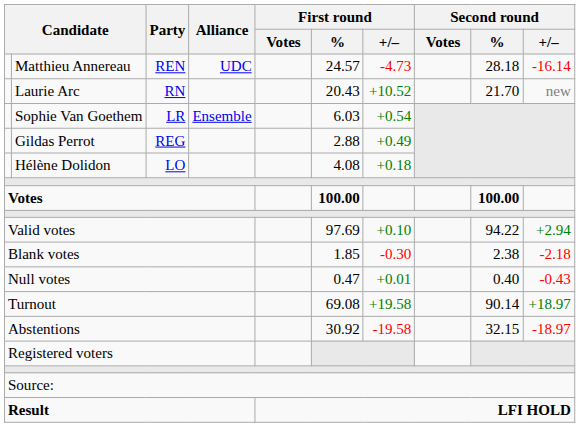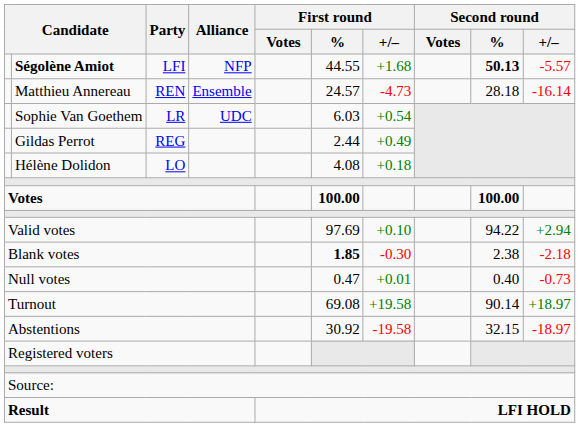+ row: (64, 66)
(236, 66) UDC -> (222, 91) Ensemble
- row: (47, 91)
(222, 116) Ensemble -> (236, 116) UDC
(347, 141) 2.88 -> (347, 141) 2.44
(347, 254) normal -> (347, 254) bold
(555, 279) -0.43 -> (555, 279) -0.73
